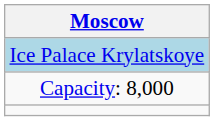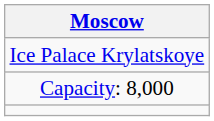(107, 54) lightblue background -> (107, 54) no background
